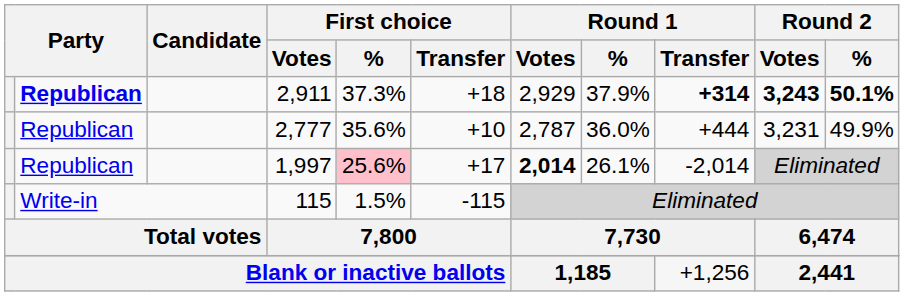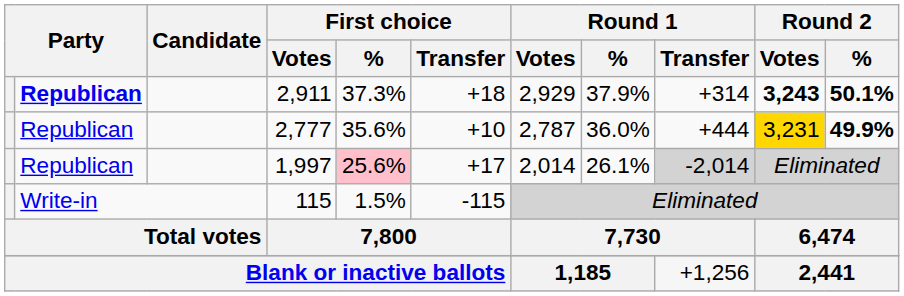(724, 93) bold -> (724, 93) normal
(791, 129) no background -> (791, 129) gold background
(862, 129) normal -> (862, 129) bold
(547, 165) bold -> (547, 165) normal
(717, 165) no background -> (717, 165) lightgrey background
